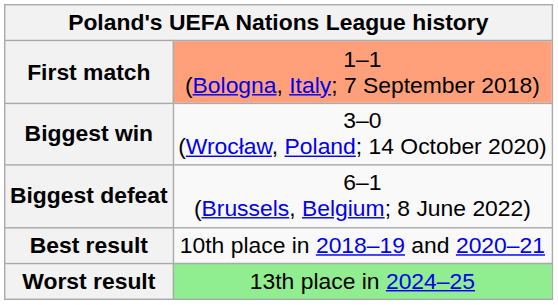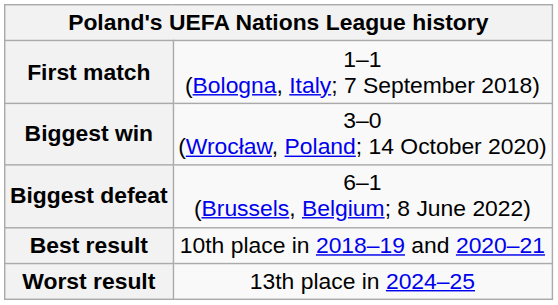(362, 71) lightsalmon background -> (362, 71) no background
(362, 281) lightgreen background -> (362, 281) no background
